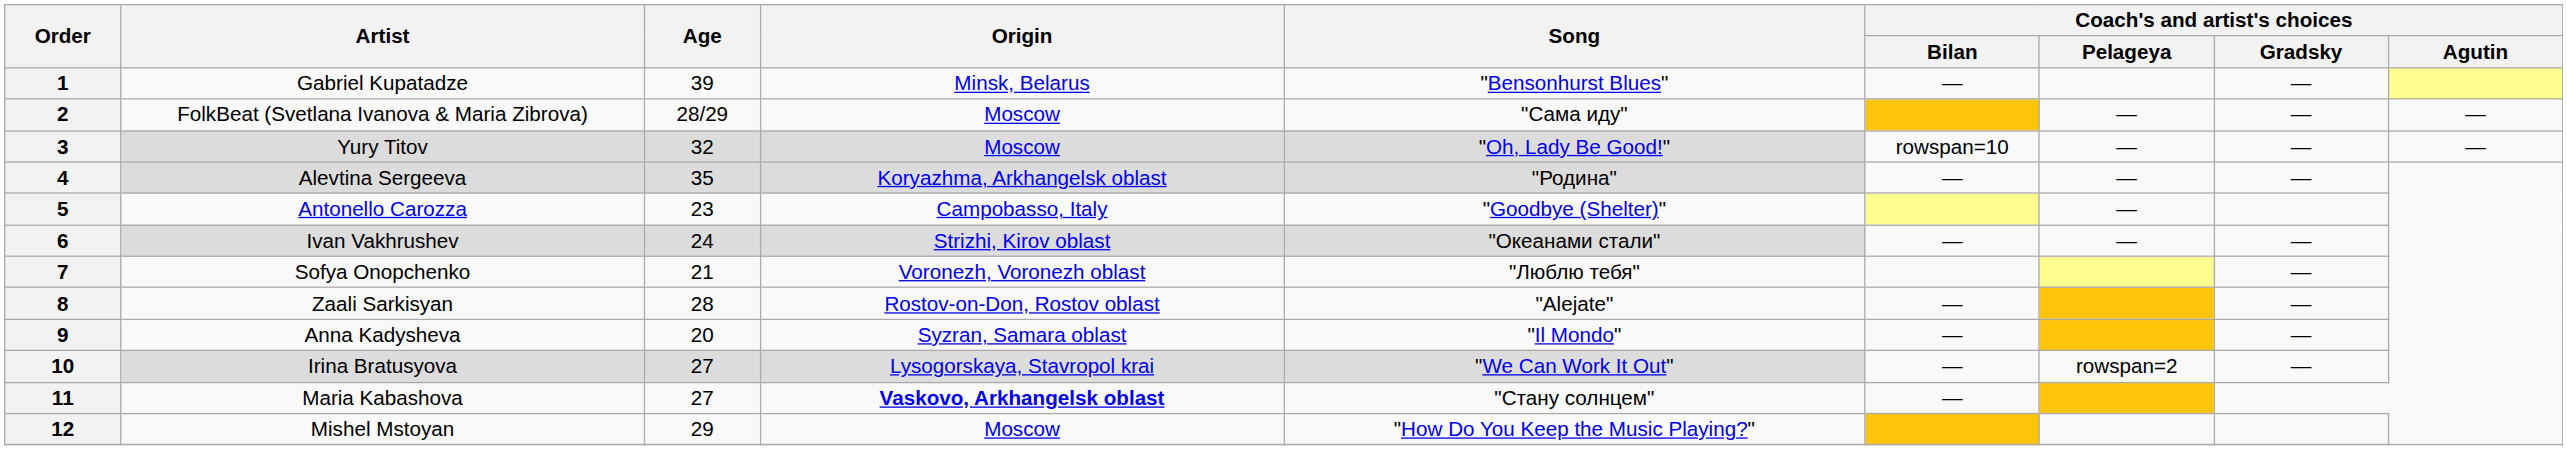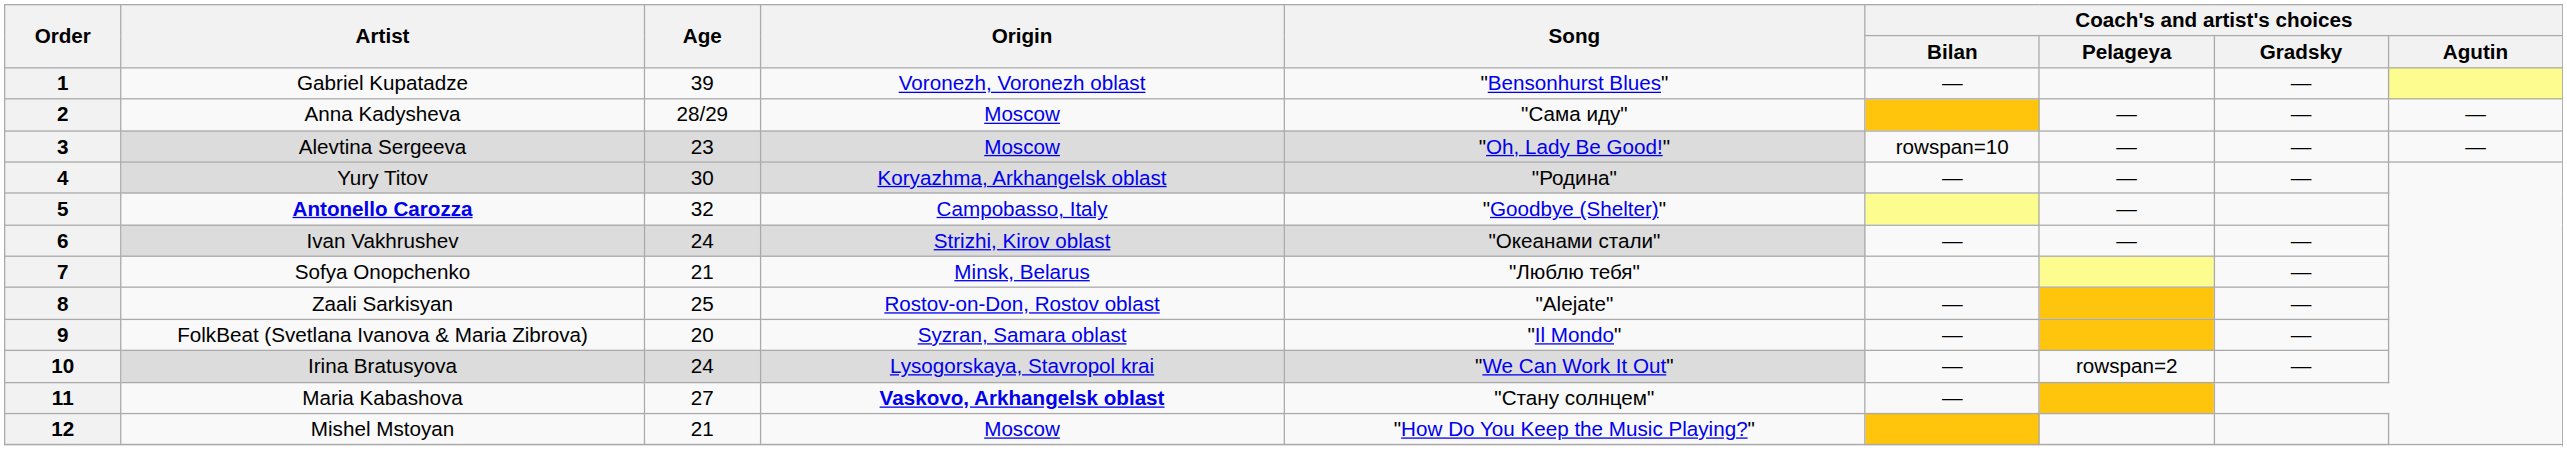(1022, 83) Minsk, Belarus -> (1022, 83) Voronezh, Voronezh oblast
(383, 115) FolkBeat (Svetlana Ivanova & Maria Zibrova) -> (383, 115) Anna Kadysheva
(383, 146) Yury Titov -> (383, 146) Alevtina Sergeeva
(702, 146) 32 -> (702, 146) 23
(383, 178) Alevtina Sergeeva -> (383, 178) Yury Titov
(702, 178) 35 -> (702, 178) 30
(383, 209) normal -> (383, 209) bold
(702, 209) 23 -> (702, 209) 32
(1022, 272) Voronezh, Voronezh oblast -> (1022, 272) Minsk, Belarus
(702, 303) 28 -> (702, 303) 25
(383, 335) Anna Kadysheva -> (383, 335) FolkBeat (Svetlana Ivanova & Maria Zibrova)
(702, 366) 27 -> (702, 366) 24
(702, 429) 29 -> (702, 429) 21
